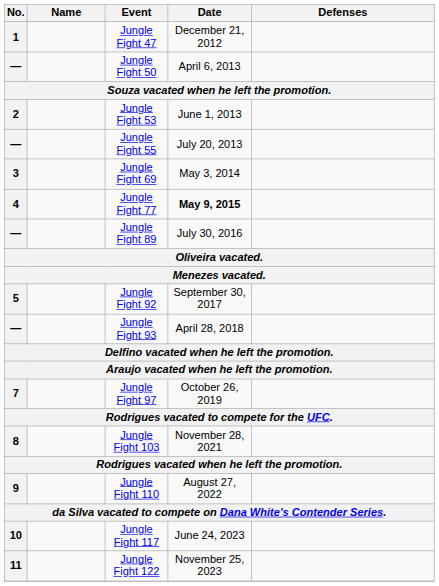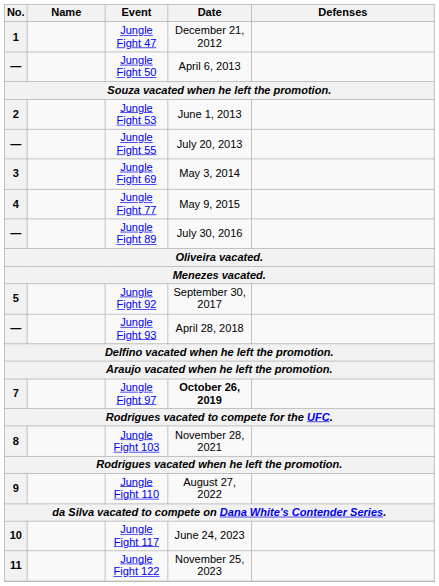(210, 204) bold -> (210, 204) normal
(210, 393) normal -> (210, 393) bold
